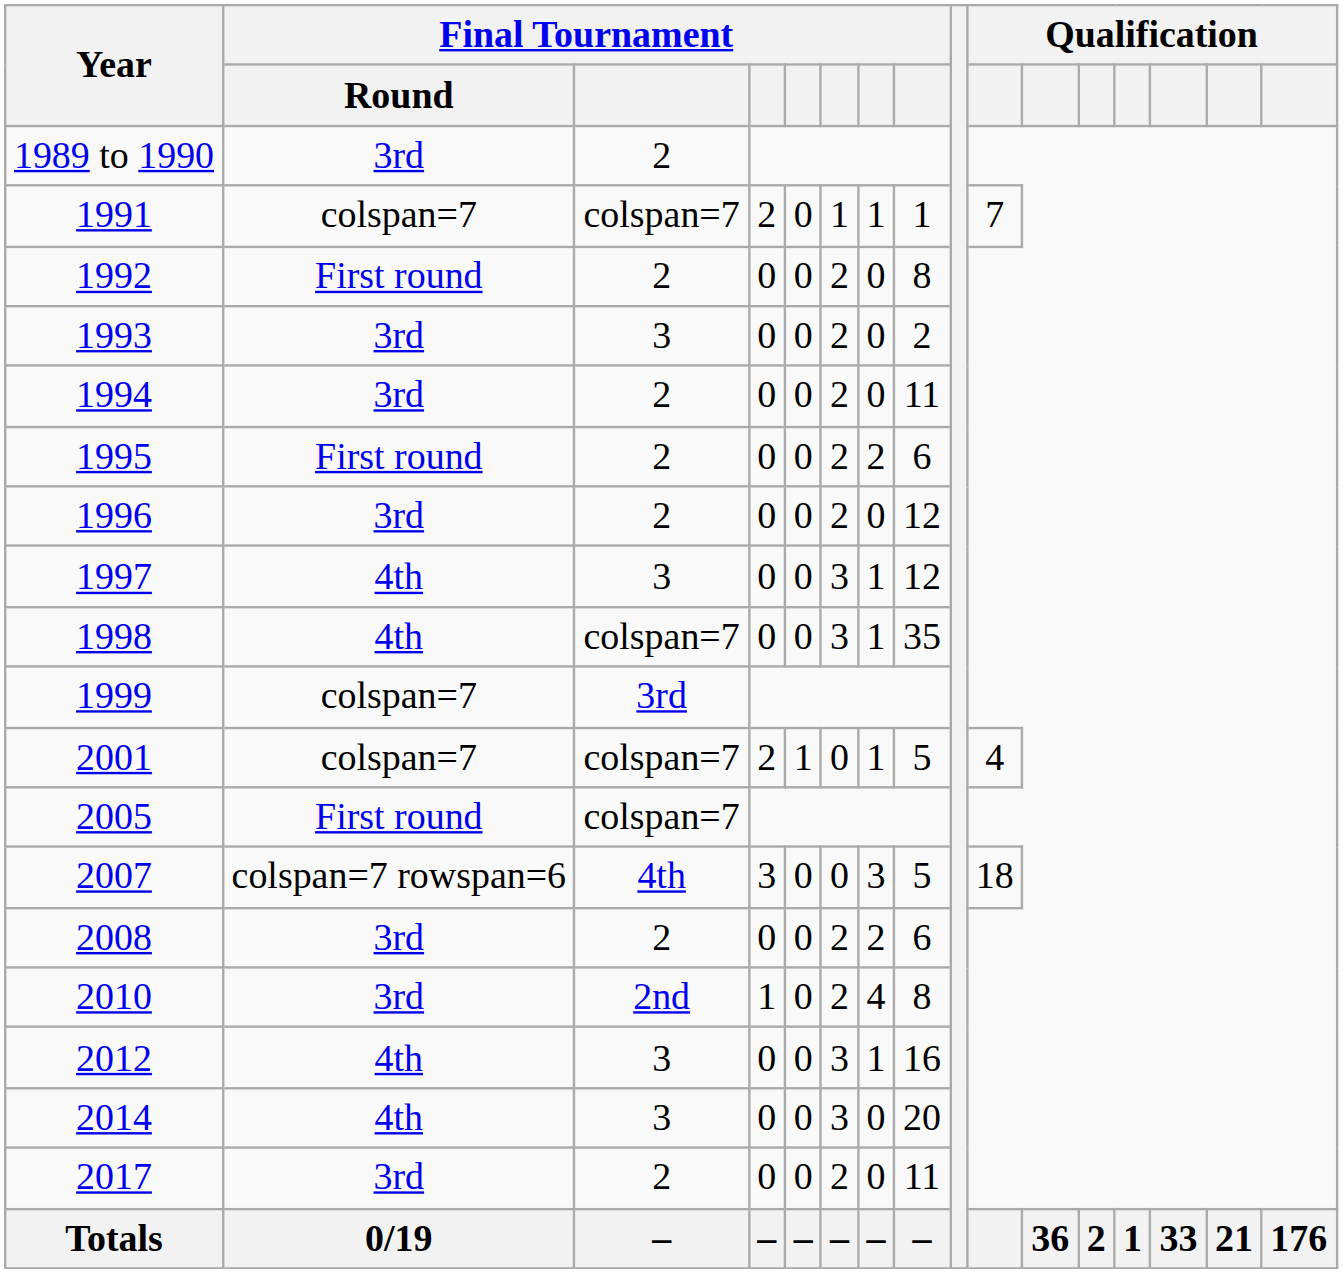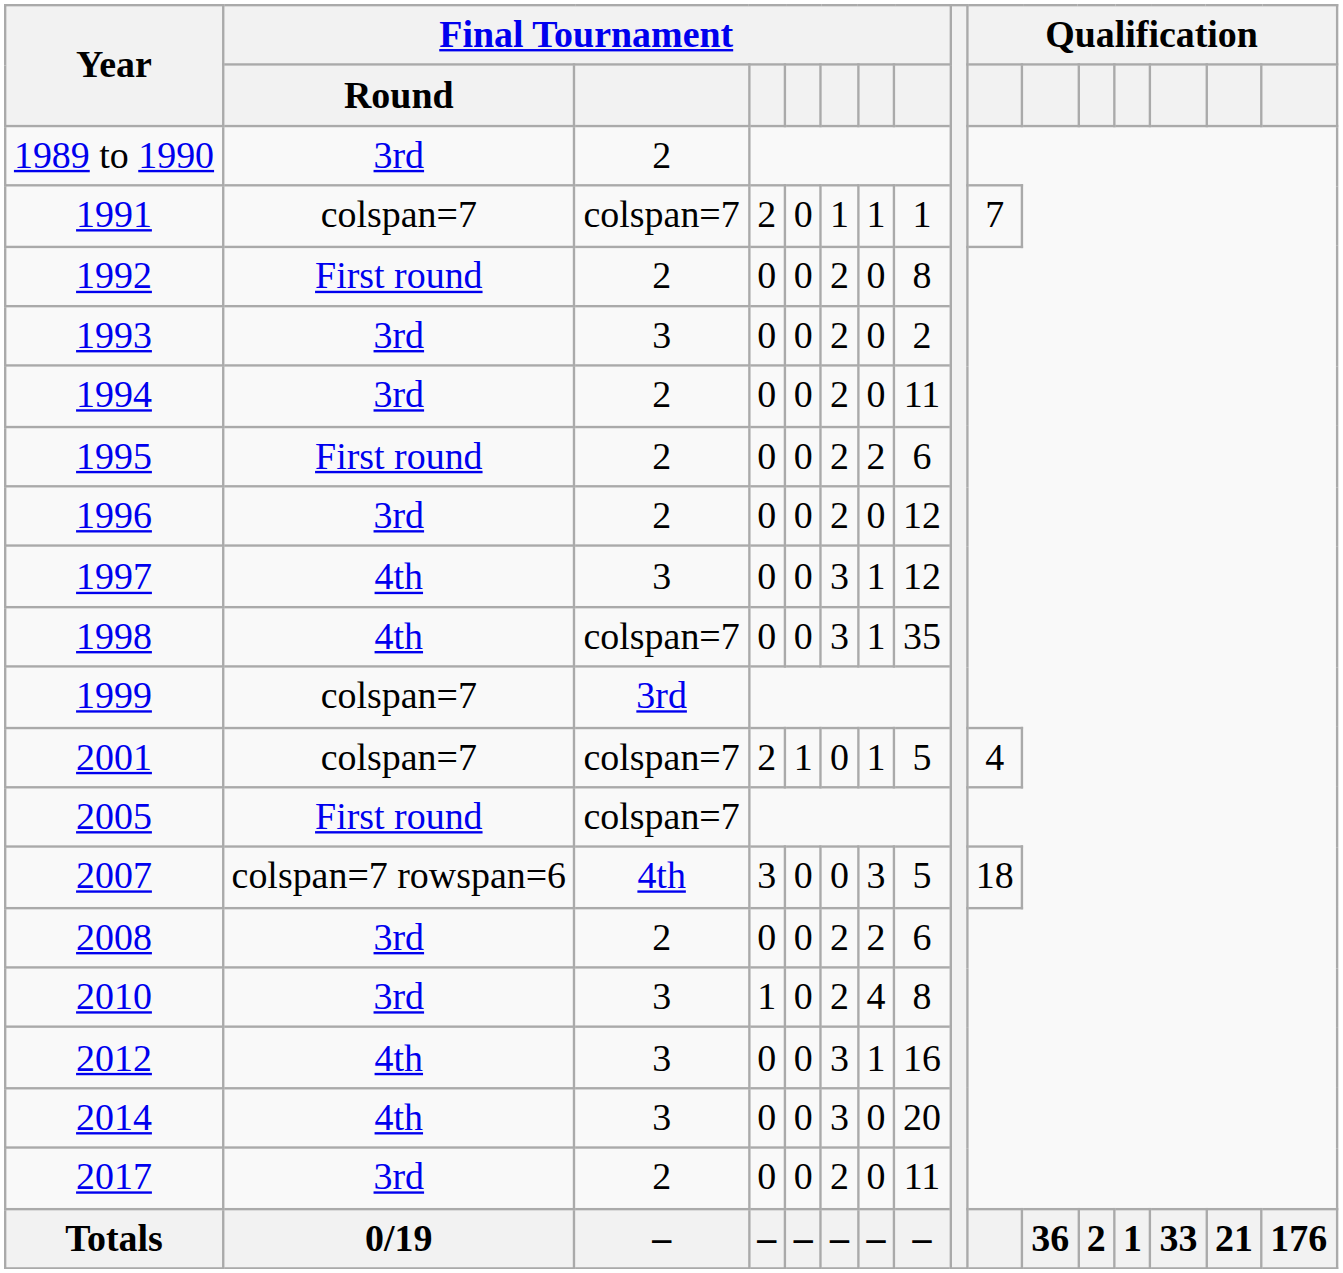(662, 996) 2nd -> (662, 996) 3
